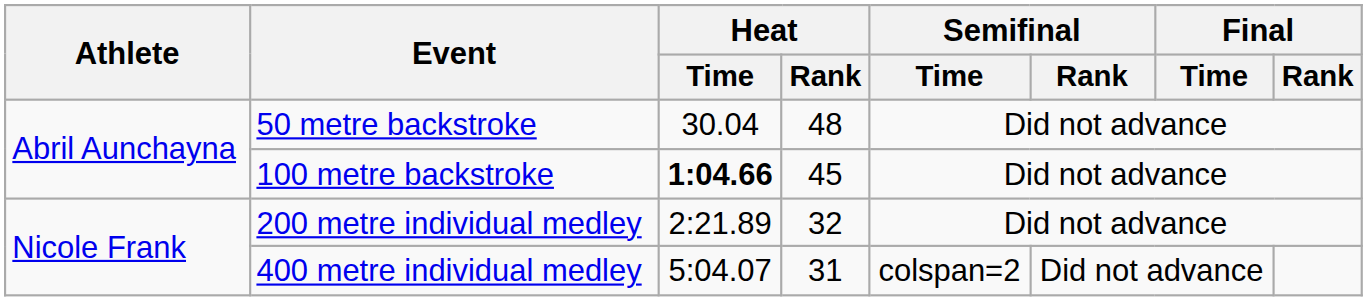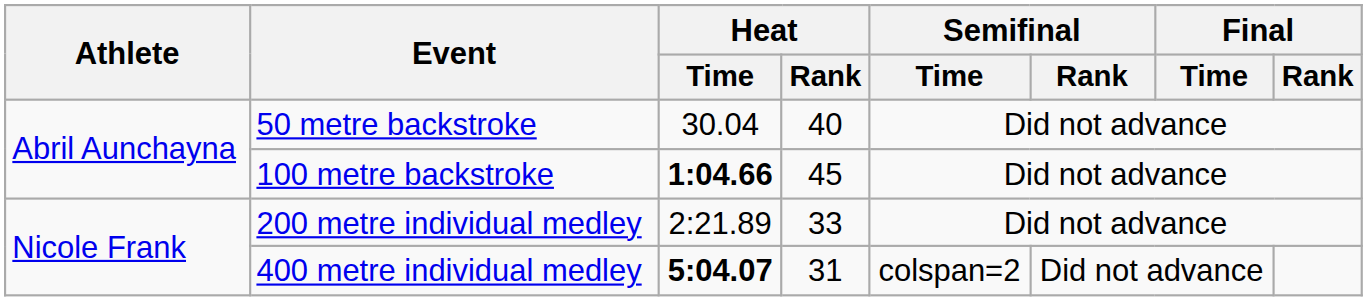(825, 125) 48 -> (825, 125) 40
(825, 223) 32 -> (825, 223) 33
(720, 272) normal -> (720, 272) bold
